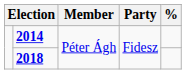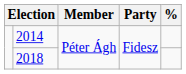(30, 36) bold -> (30, 36) normal
(30, 58) bold -> (30, 58) normal
